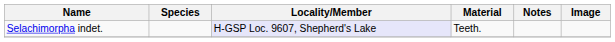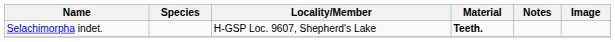(295, 28) lavender background -> (295, 28) no background
(468, 28) normal -> (468, 28) bold
